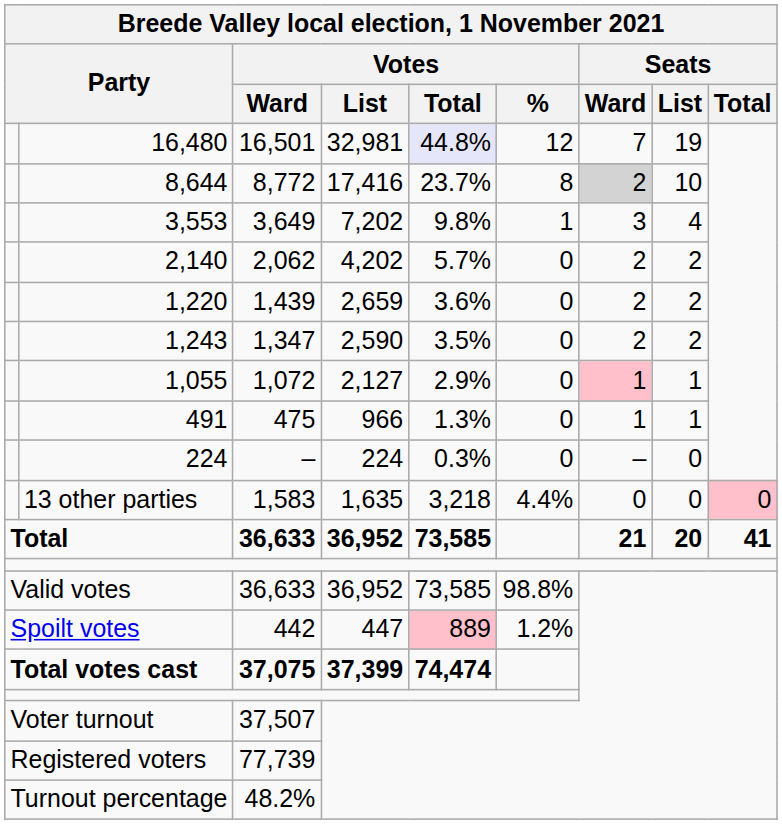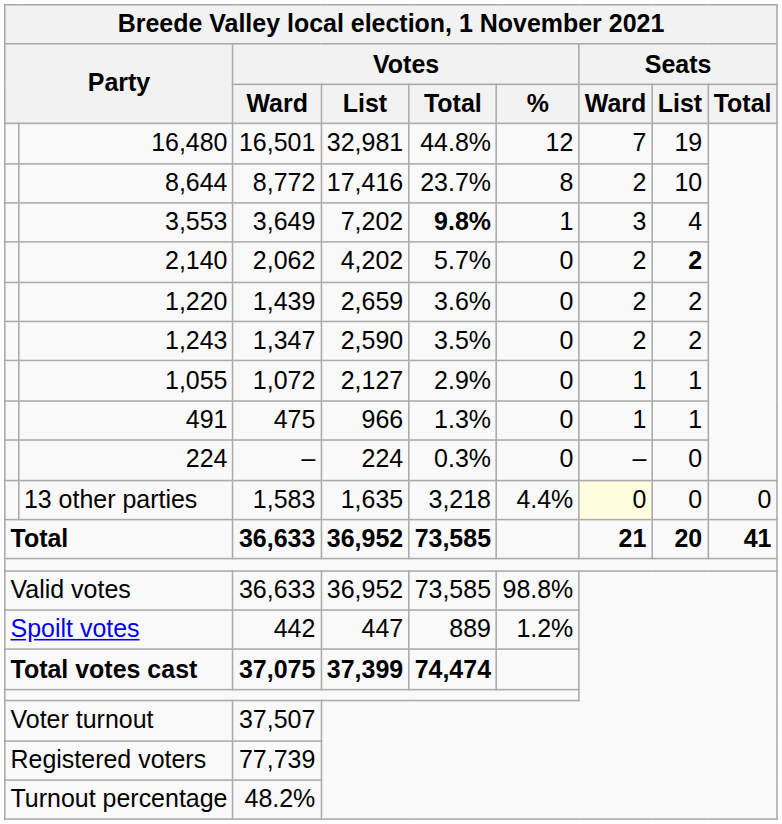(456, 143) lavender background -> (456, 143) no background
(639, 182) lightgrey background -> (639, 182) no background
(463, 222) normal -> (463, 222) bold
(695, 261) normal -> (695, 261) bold
(639, 380) pink background -> (639, 380) no background
(639, 499) no background -> (639, 499) lightyellow background
(764, 499) pink background -> (764, 499) no background
(470, 629) pink background -> (470, 629) no background
